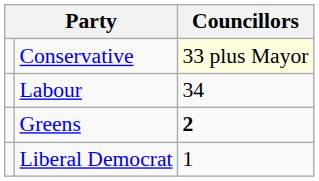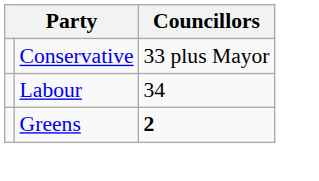(245, 55) lightyellow background -> (207, 55) no background
- row: (96, 158)
